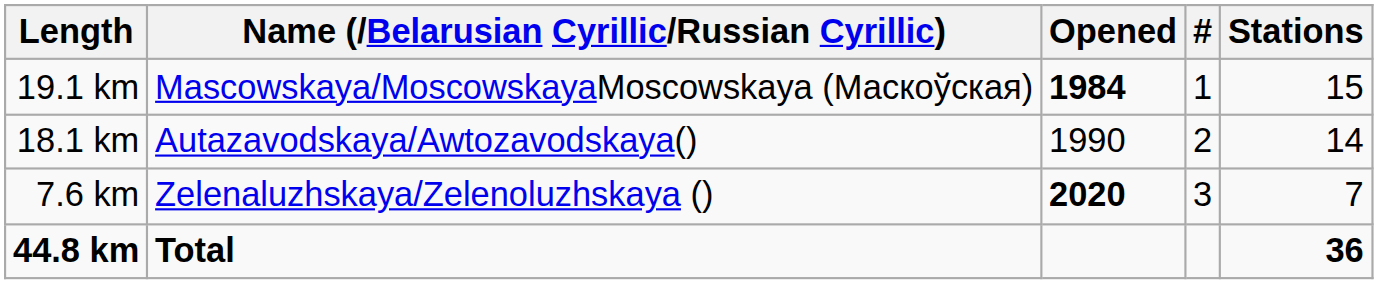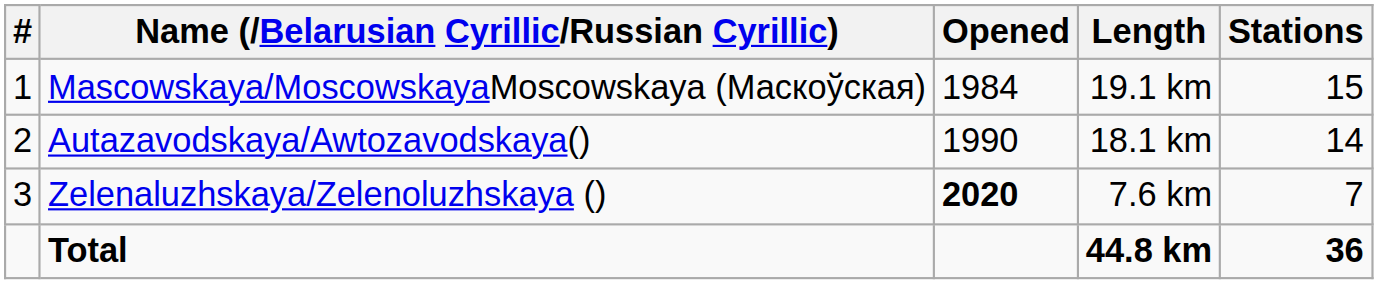columns swapped: (1202, 31) <-> (76, 31)
(1087, 86) bold -> (980, 86) normal
